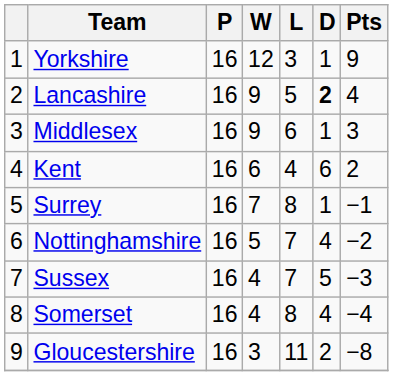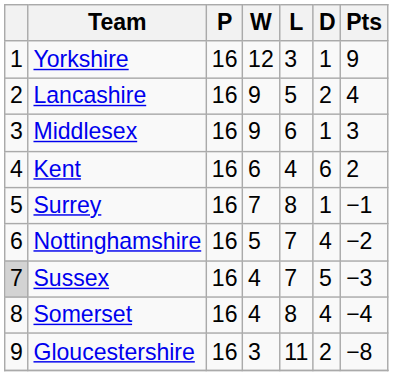(325, 95) bold -> (325, 95) normal
(16, 278) no background -> (16, 278) lightgrey background
